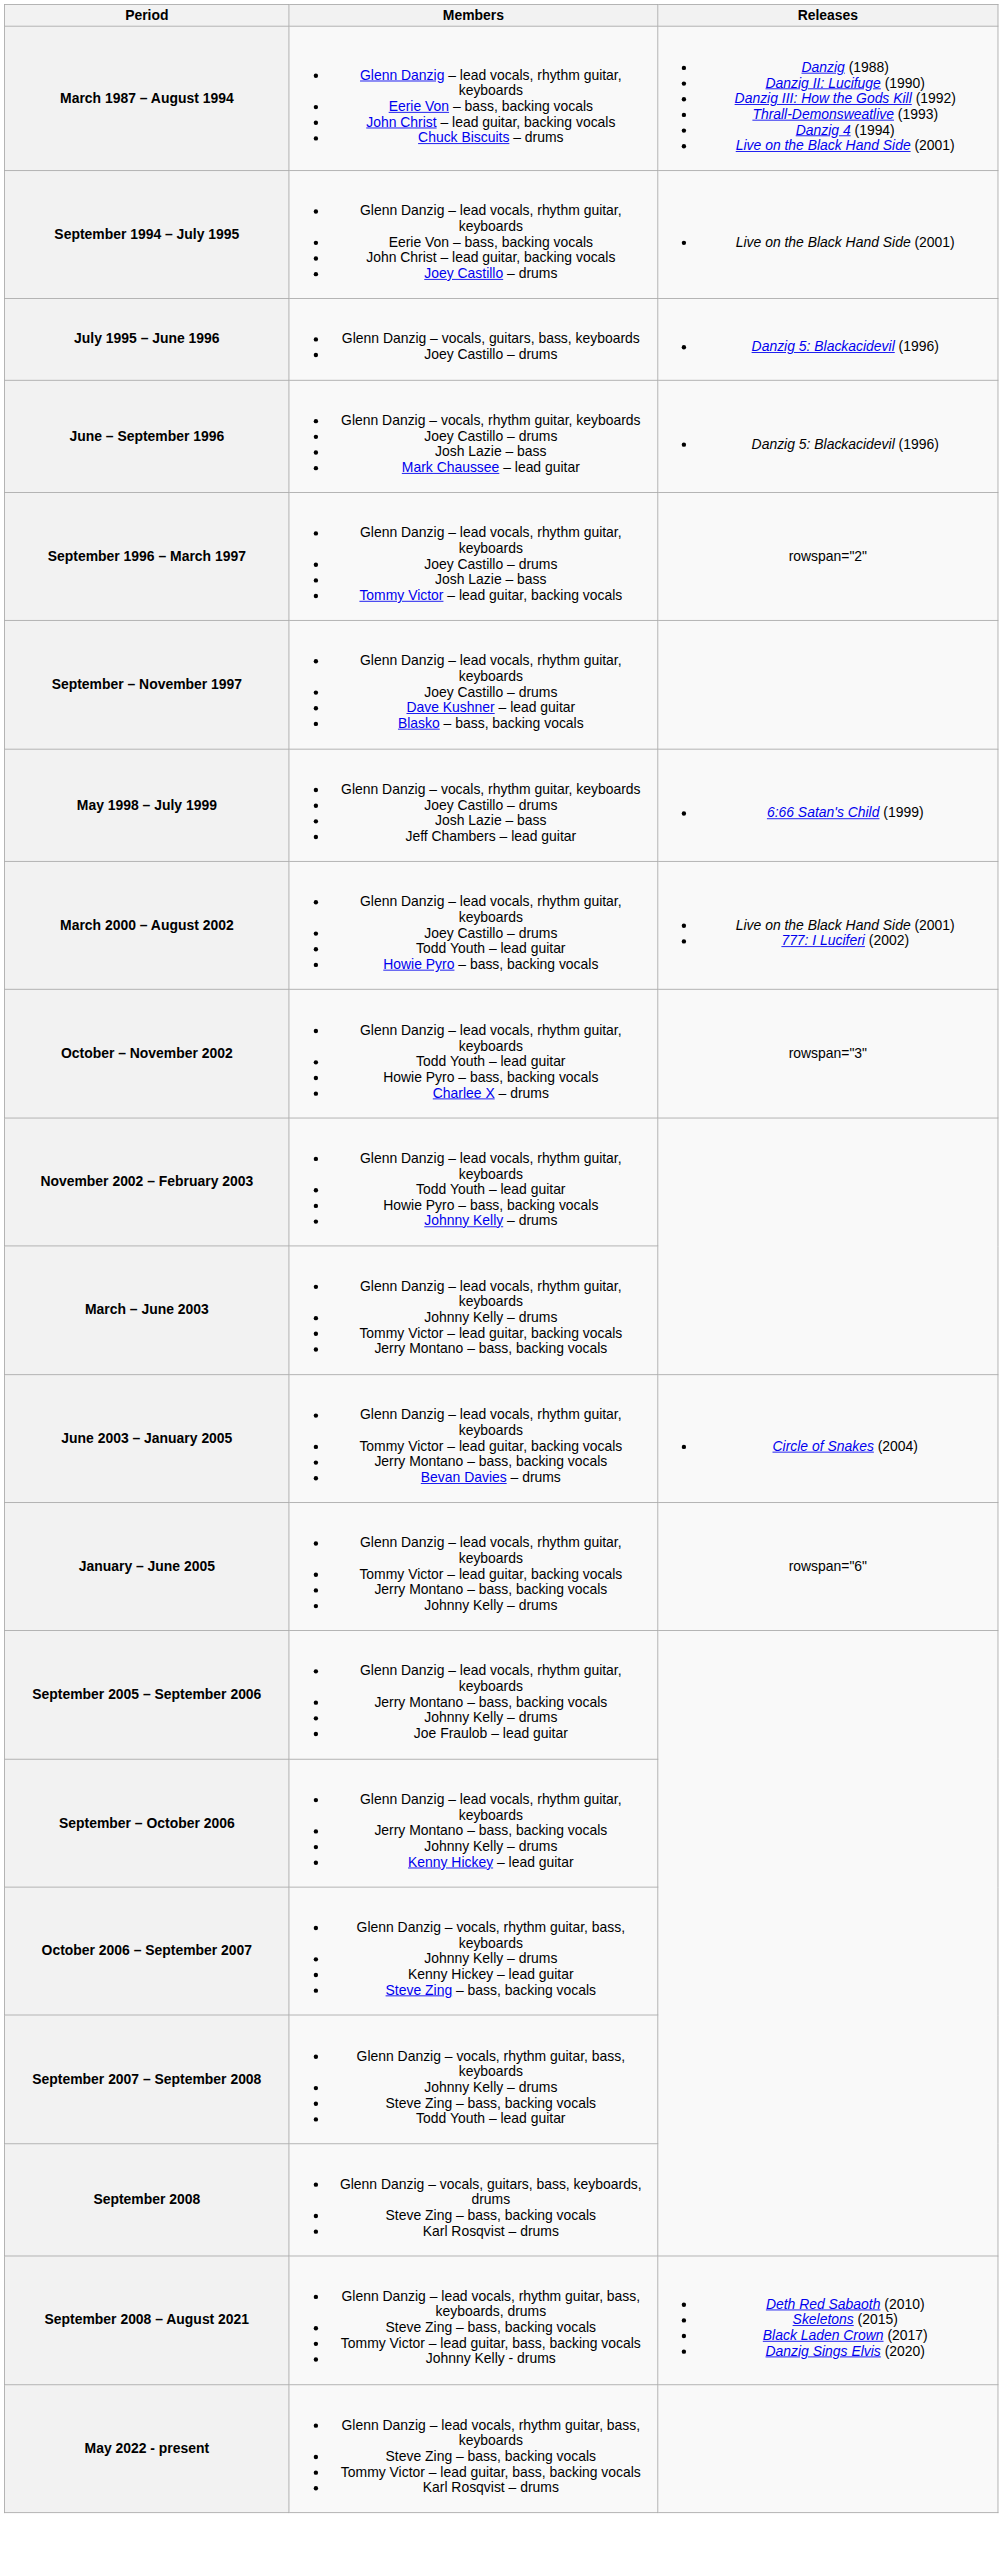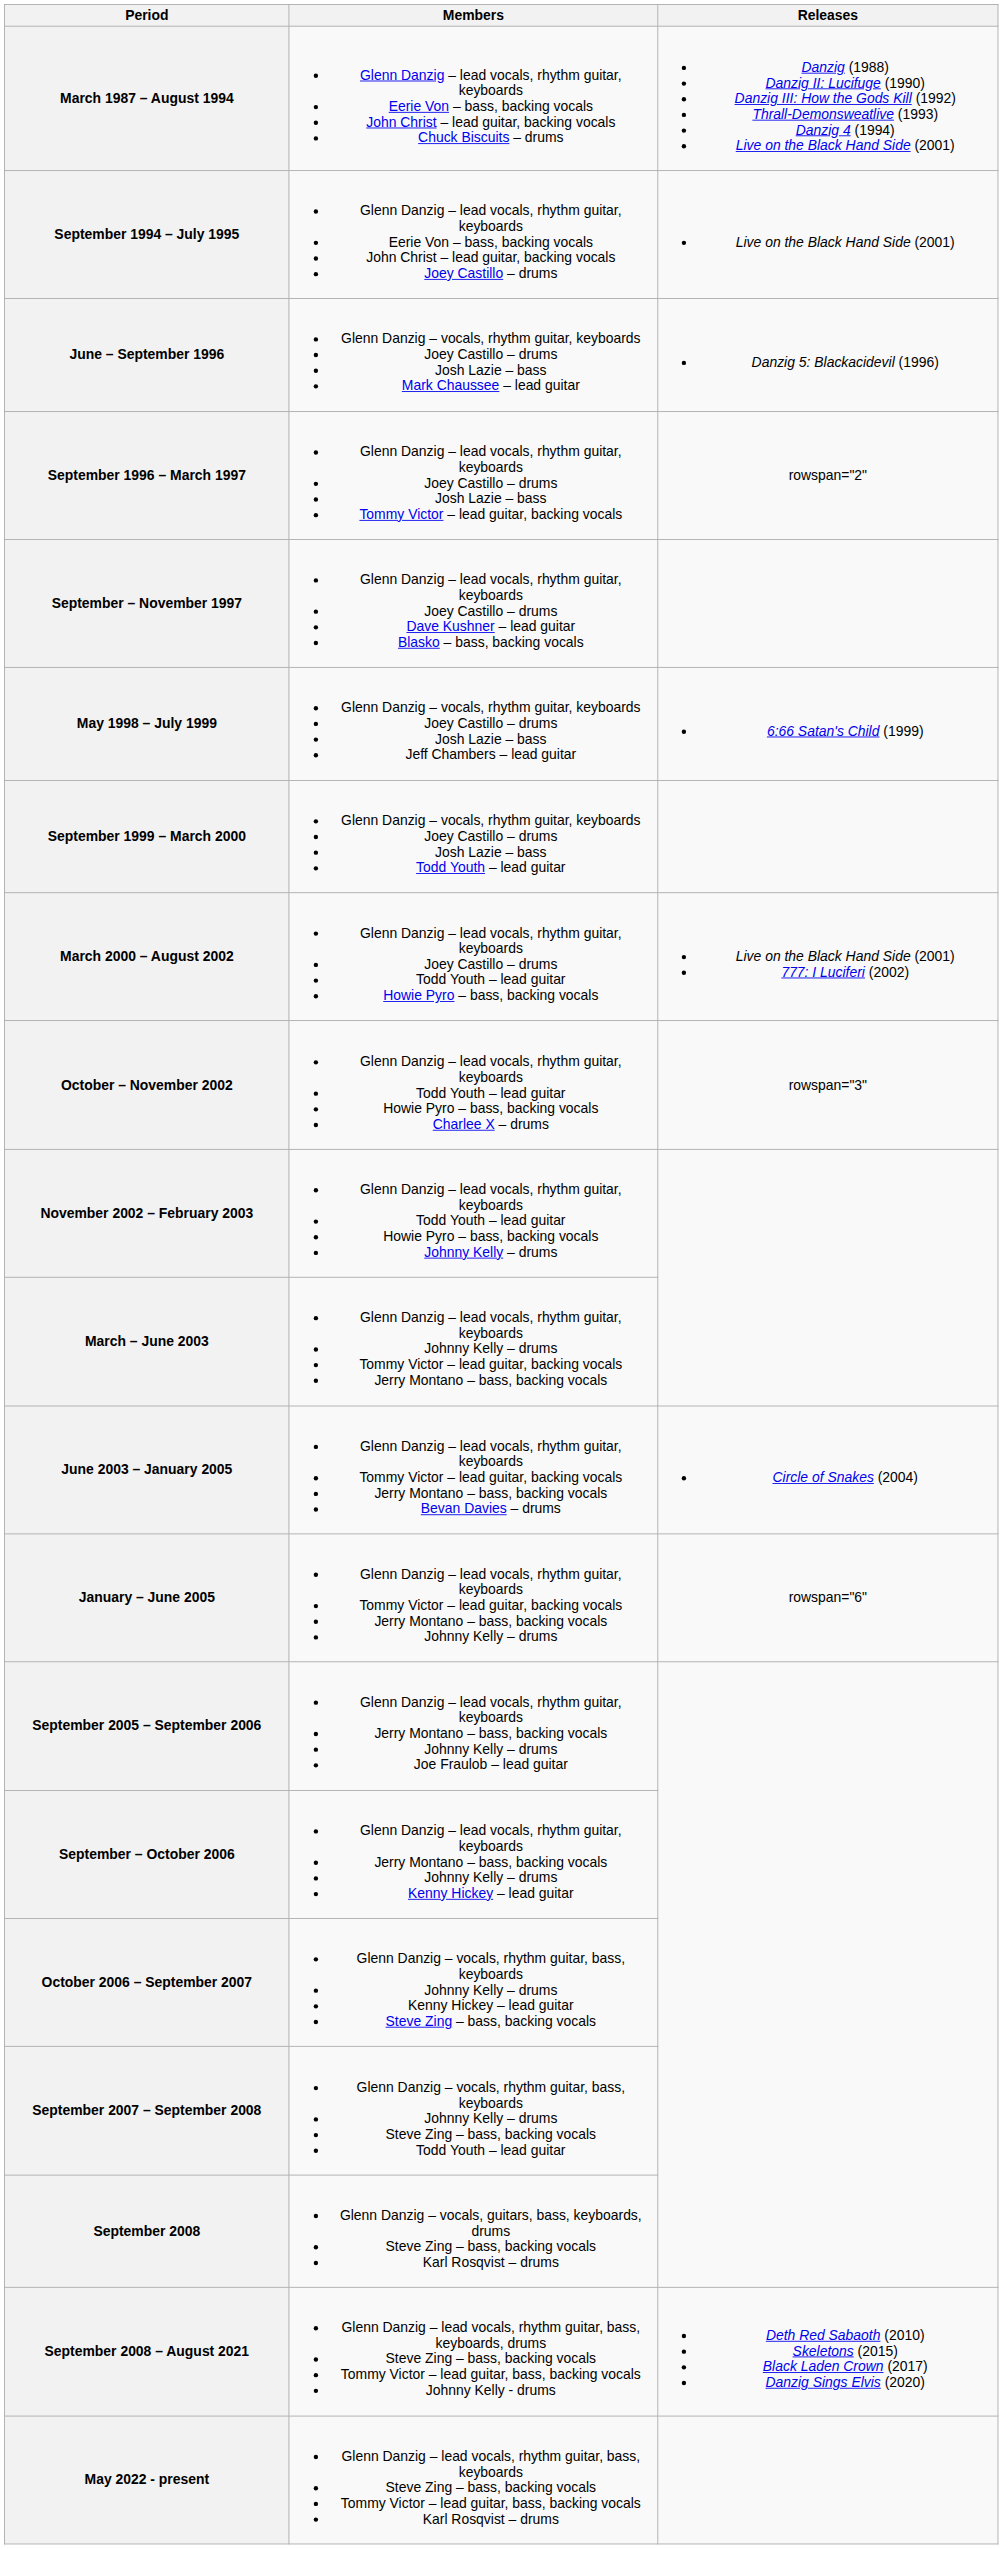- row: (147, 339)
+ row: (147, 836)
